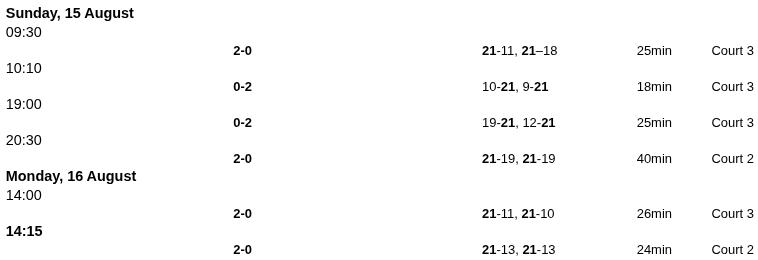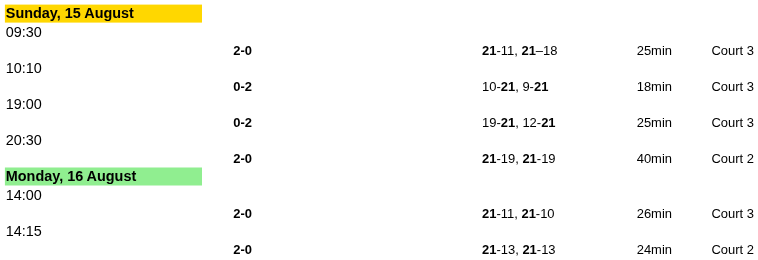(70, 13) no background -> (70, 13) gold background
(71, 176) no background -> (71, 176) lightgreen background
(24, 231) bold -> (24, 231) normal
